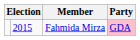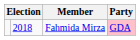(22, 27) 2015 -> (22, 27) 2018
